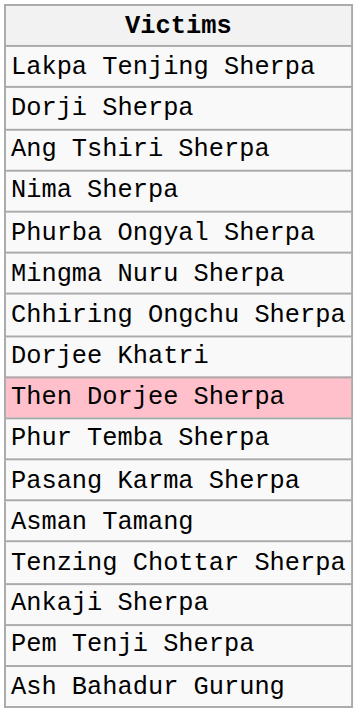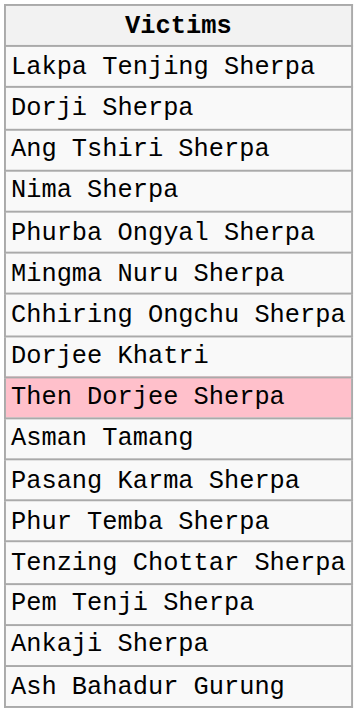(140, 439) Phur Temba Sherpa -> (102, 439) Asman Tamang
(102, 521) Asman Tamang -> (140, 521) Phur Temba Sherpa
(110, 604) Ankaji Sherpa -> (133, 604) Pem Tenji Sherpa
(133, 645) Pem Tenji Sherpa -> (110, 645) Ankaji Sherpa
